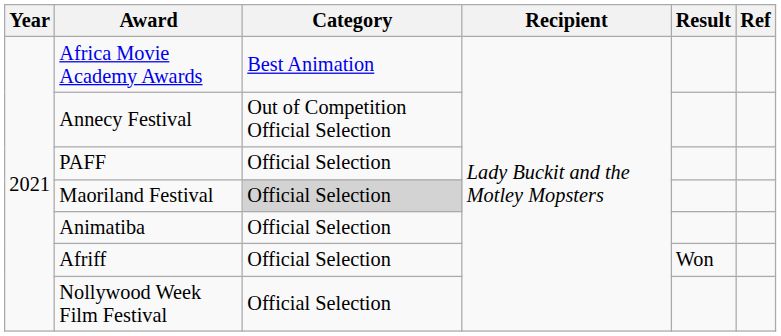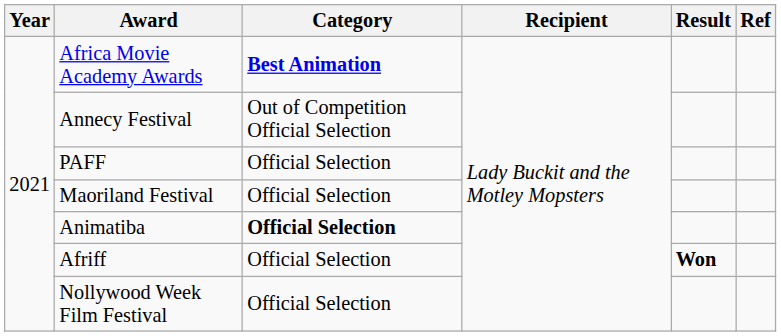(311, 64) normal -> (314, 64) bold
(319, 195) lightgrey background -> (319, 195) no background
(319, 227) normal -> (321, 227) bold
(695, 259) normal -> (696, 259) bold
